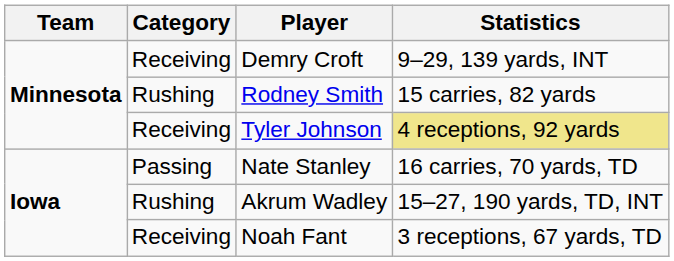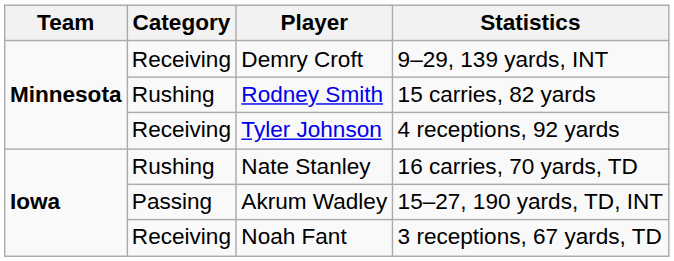(509, 130) khaki background -> (509, 130) no background
(172, 166) Passing -> (173, 166) Rushing
(173, 201) Rushing -> (172, 201) Passing
